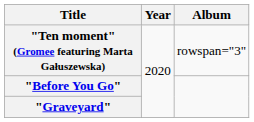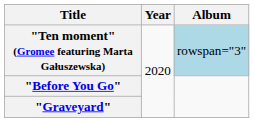(212, 50) no background -> (212, 50) lightblue background
